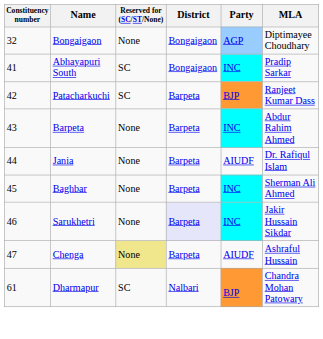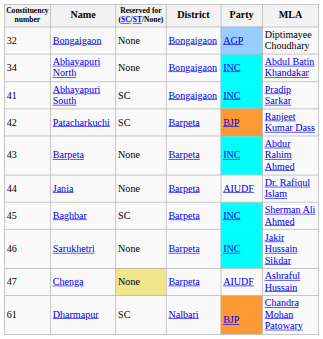+ row: (76, 68)
(129, 188) None -> (124, 216) SC
(184, 221) lavender background -> (184, 248) no background
